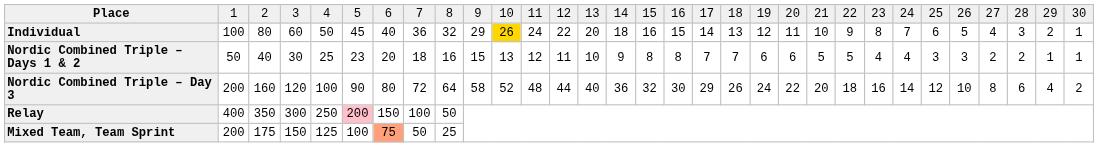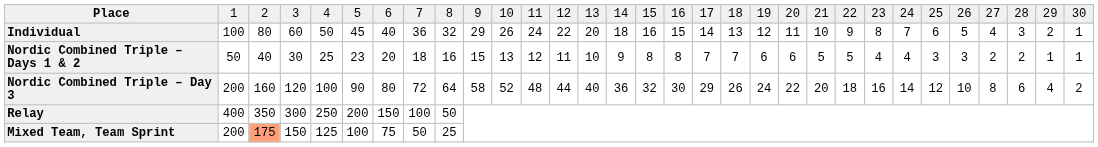(507, 33) gold background -> (507, 33) no background
(358, 114) pink background -> (358, 114) no background
(265, 133) no background -> (265, 133) lightsalmon background
(389, 133) lightsalmon background -> (389, 133) no background
